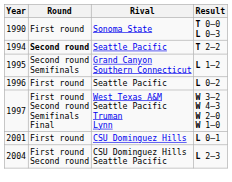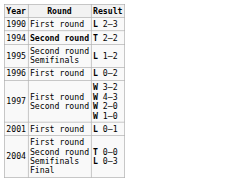- column: (142, 11)
(208, 29) T 0–0 L 0–3 -> (105, 24) L 2–3
(59, 111) First round Second round Semifinals Final -> (59, 101) First round Second round
(59, 156) First round Second round -> (59, 156) First round Second round Semifinals Final
(208, 156) L 2–3 -> (105, 156) T 0–0 L 0–3
